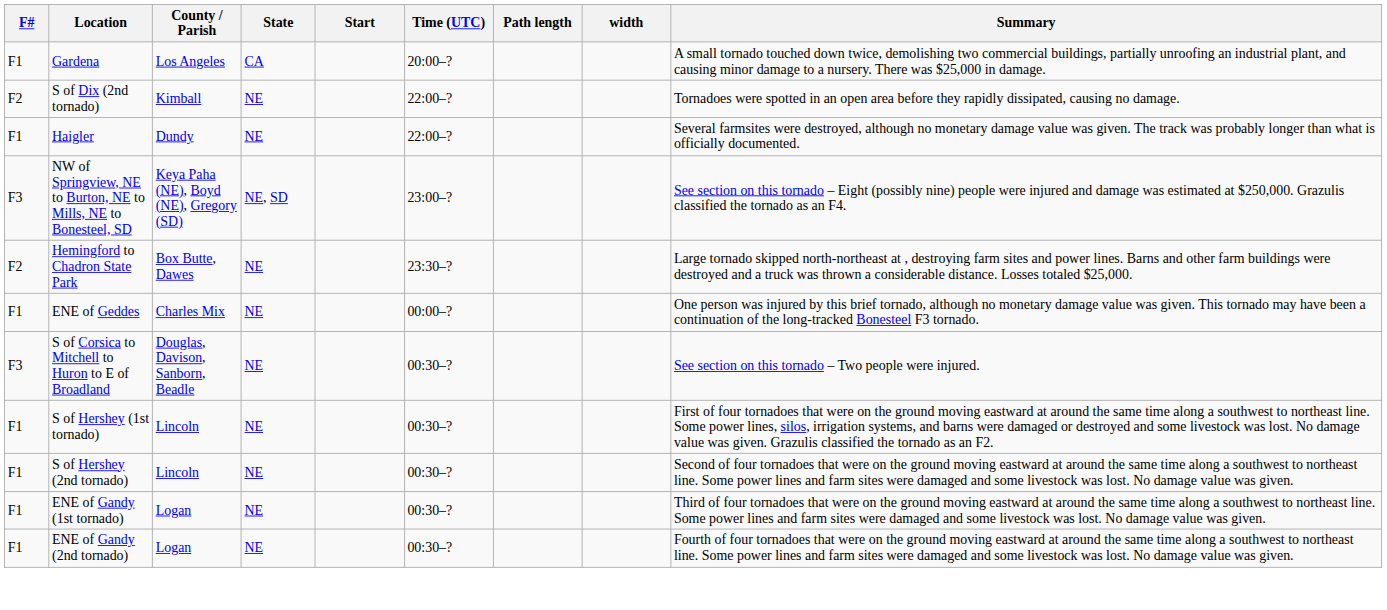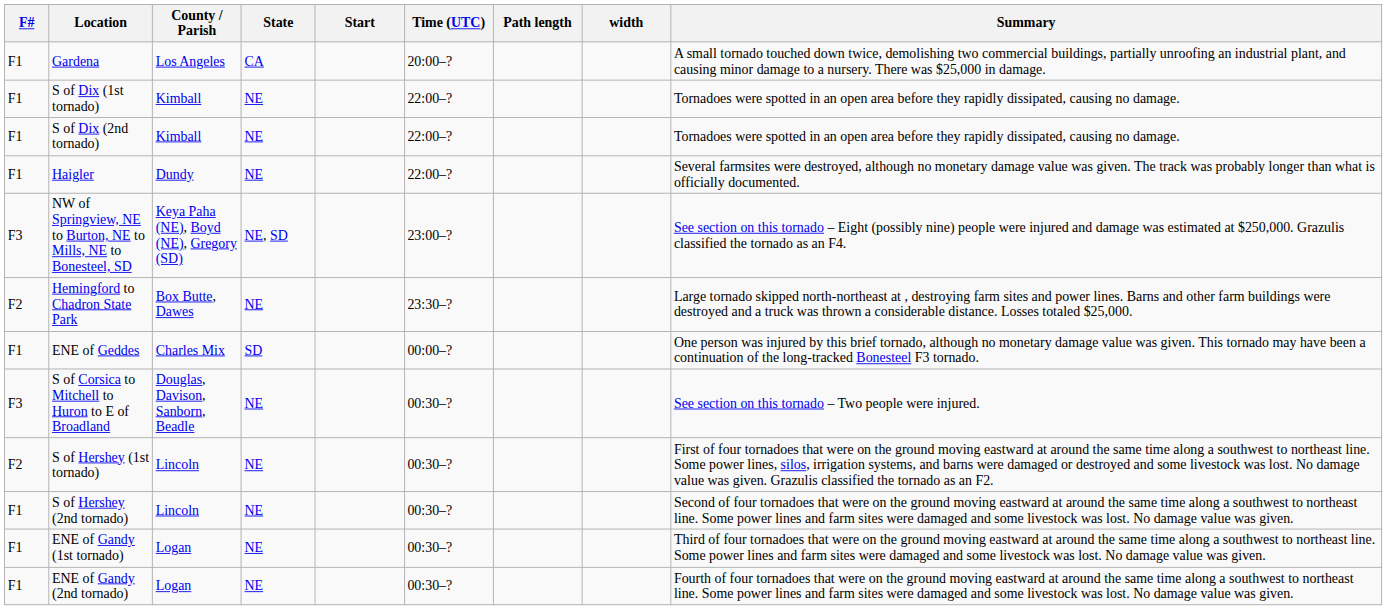+ row: (88, 98)
(15, 98) F2 -> (15, 136) F1
(254, 312) NE -> (253, 350) SD
(15, 427) F1 -> (15, 464) F2
